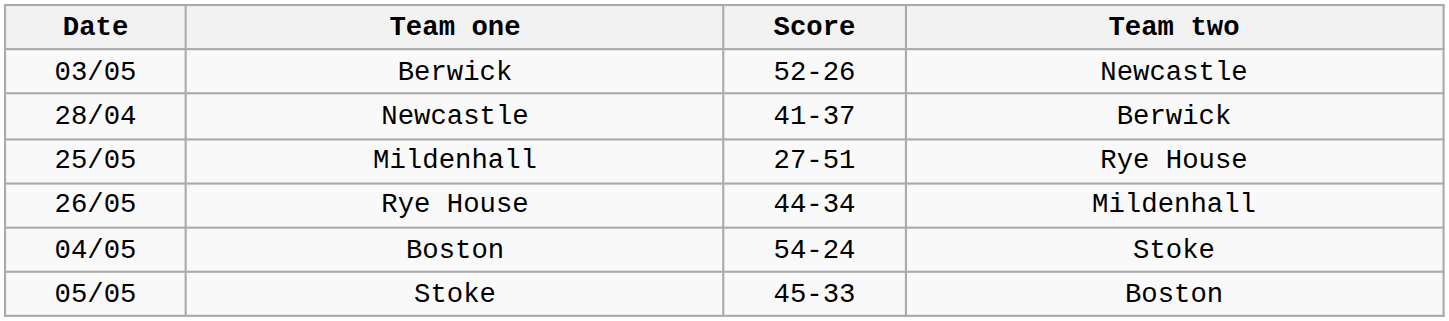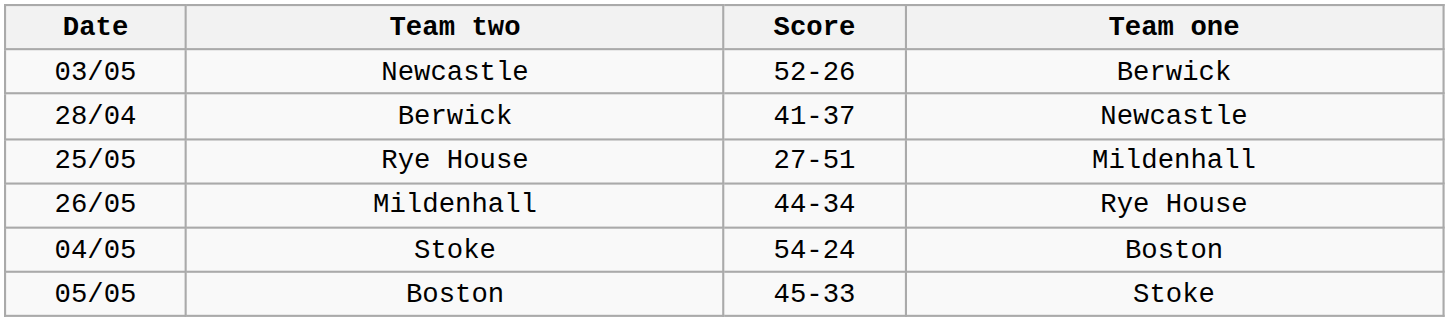columns swapped: (455, 27) <-> (1174, 27)
